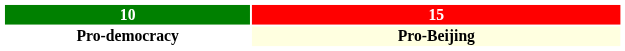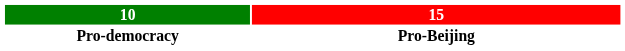(436, 36) lightyellow background -> (436, 36) no background
